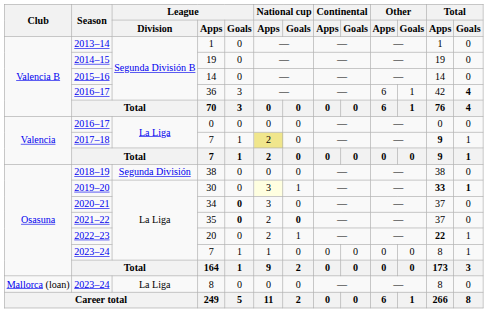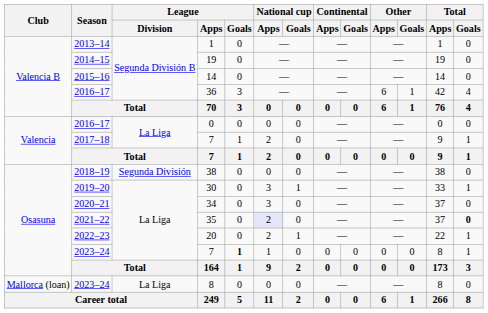(468, 92) bold -> (468, 92) normal
(268, 140) khaki background -> (268, 140) no background
(440, 140) bold -> (440, 140) normal
(268, 188) lightyellow background -> (268, 188) no background
(440, 188) bold -> (440, 188) normal
(468, 188) bold -> (468, 188) normal
(239, 204) bold -> (239, 204) normal
(239, 220) bold -> (239, 220) normal
(268, 220) no background -> (268, 220) lavender background
(298, 220) bold -> (298, 220) normal
(468, 220) normal -> (468, 220) bold
(440, 236) bold -> (440, 236) normal
(239, 252) normal -> (239, 252) bold
